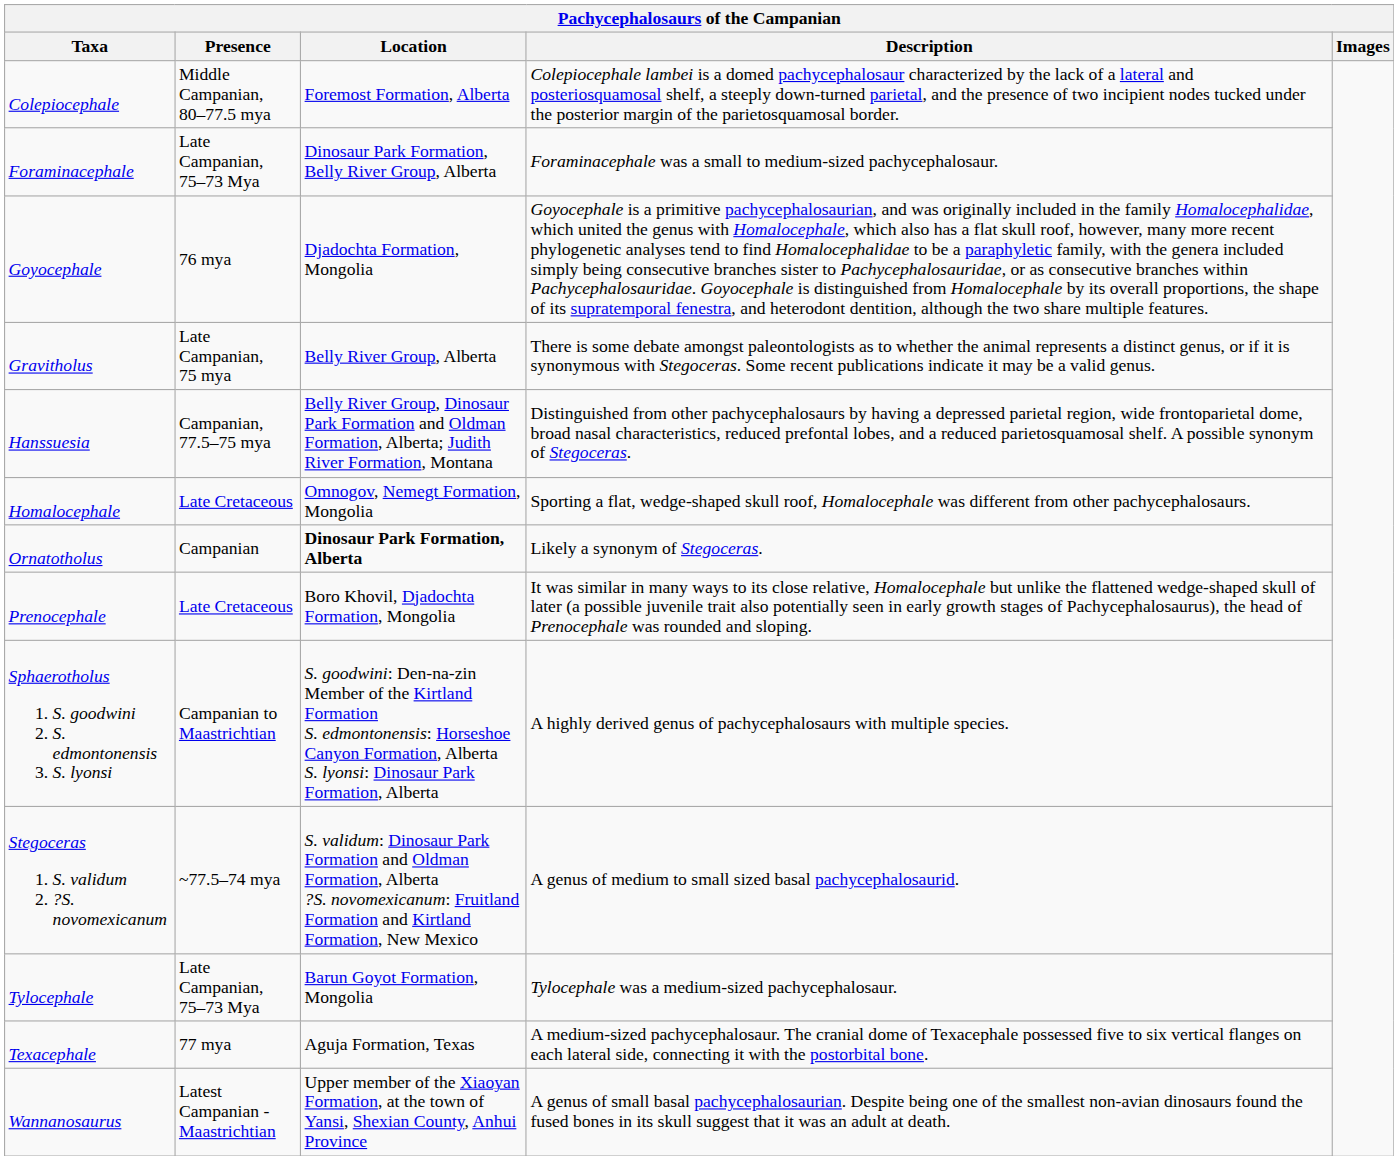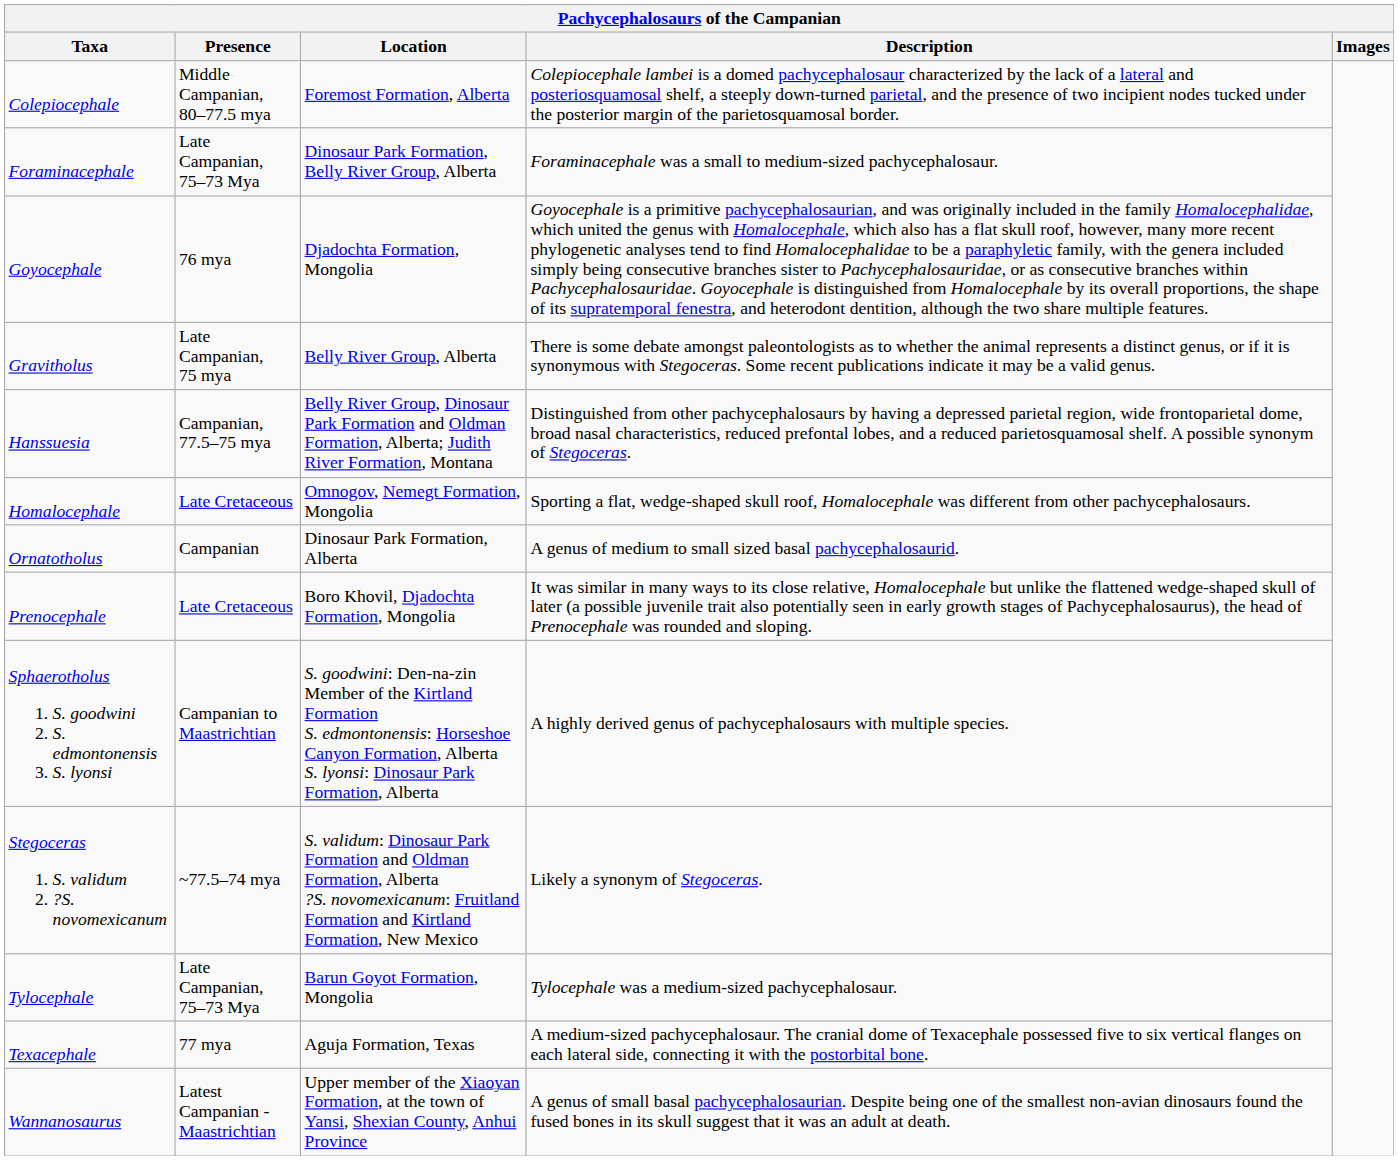(404, 548) bold -> (396, 548) normal
(647, 548) Likely a synonym of Stegoceras. -> (745, 548) A genus of medium to small sized basal pachycephalosaurid.
(745, 879) A genus of medium to small sized basal pachycephalosaurid. -> (647, 879) Likely a synonym of Stegoceras.
